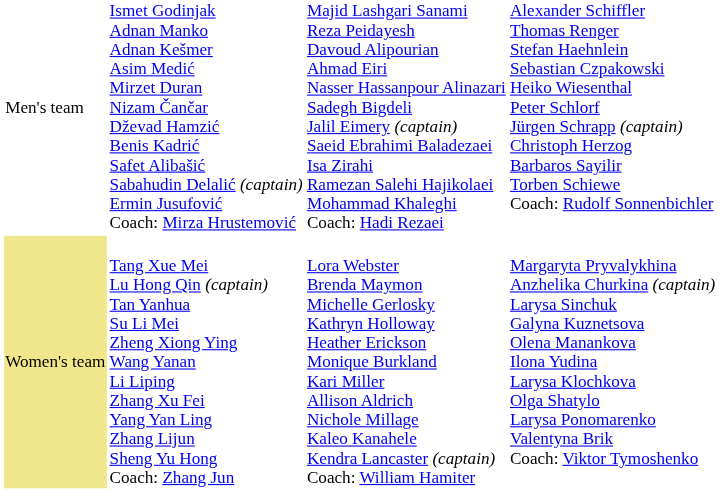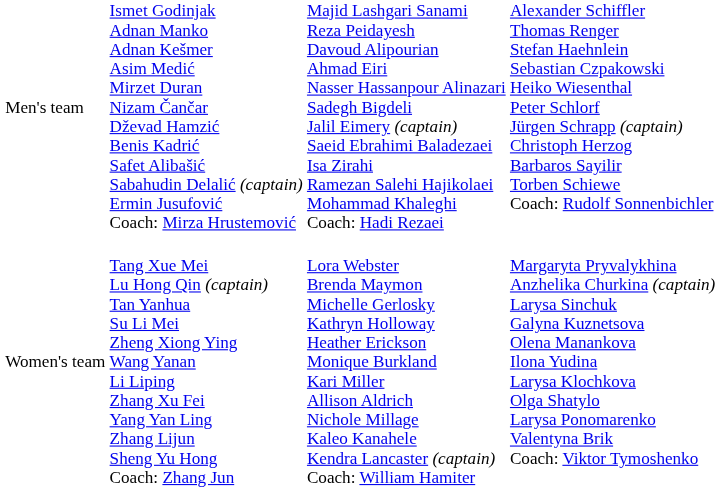(55, 362) khaki background -> (55, 362) no background
